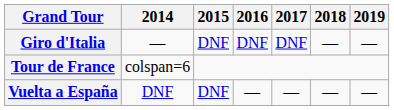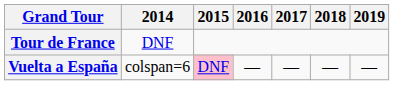- row: (63, 42)
(158, 67) colspan=6 -> (158, 42) DNF
(158, 92) DNF -> (158, 67) colspan=6
(213, 92) no background -> (213, 67) pink background
